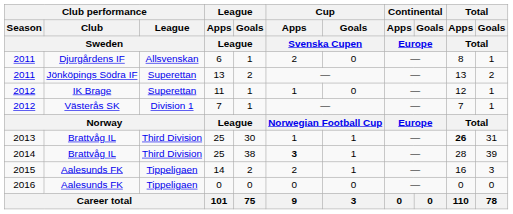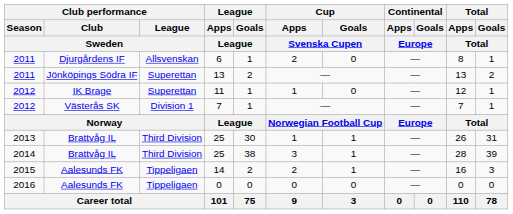(461, 138) bold -> (461, 138) normal
(294, 153) bold -> (294, 153) normal
